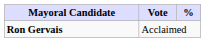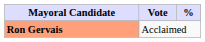(35, 29) no background -> (35, 29) lightsalmon background
